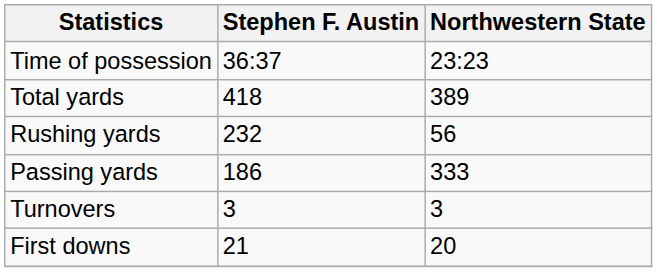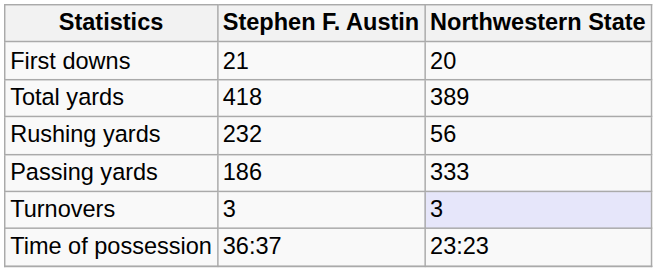rows swapped: (70, 246) <-> (111, 60)
(437, 209) no background -> (437, 209) lavender background
